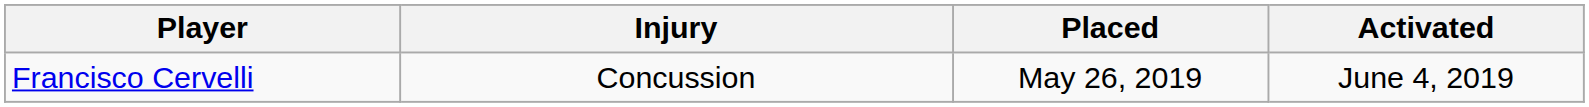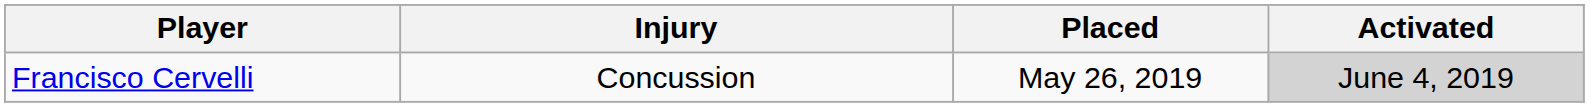(1426, 76) no background -> (1426, 76) lightgrey background
